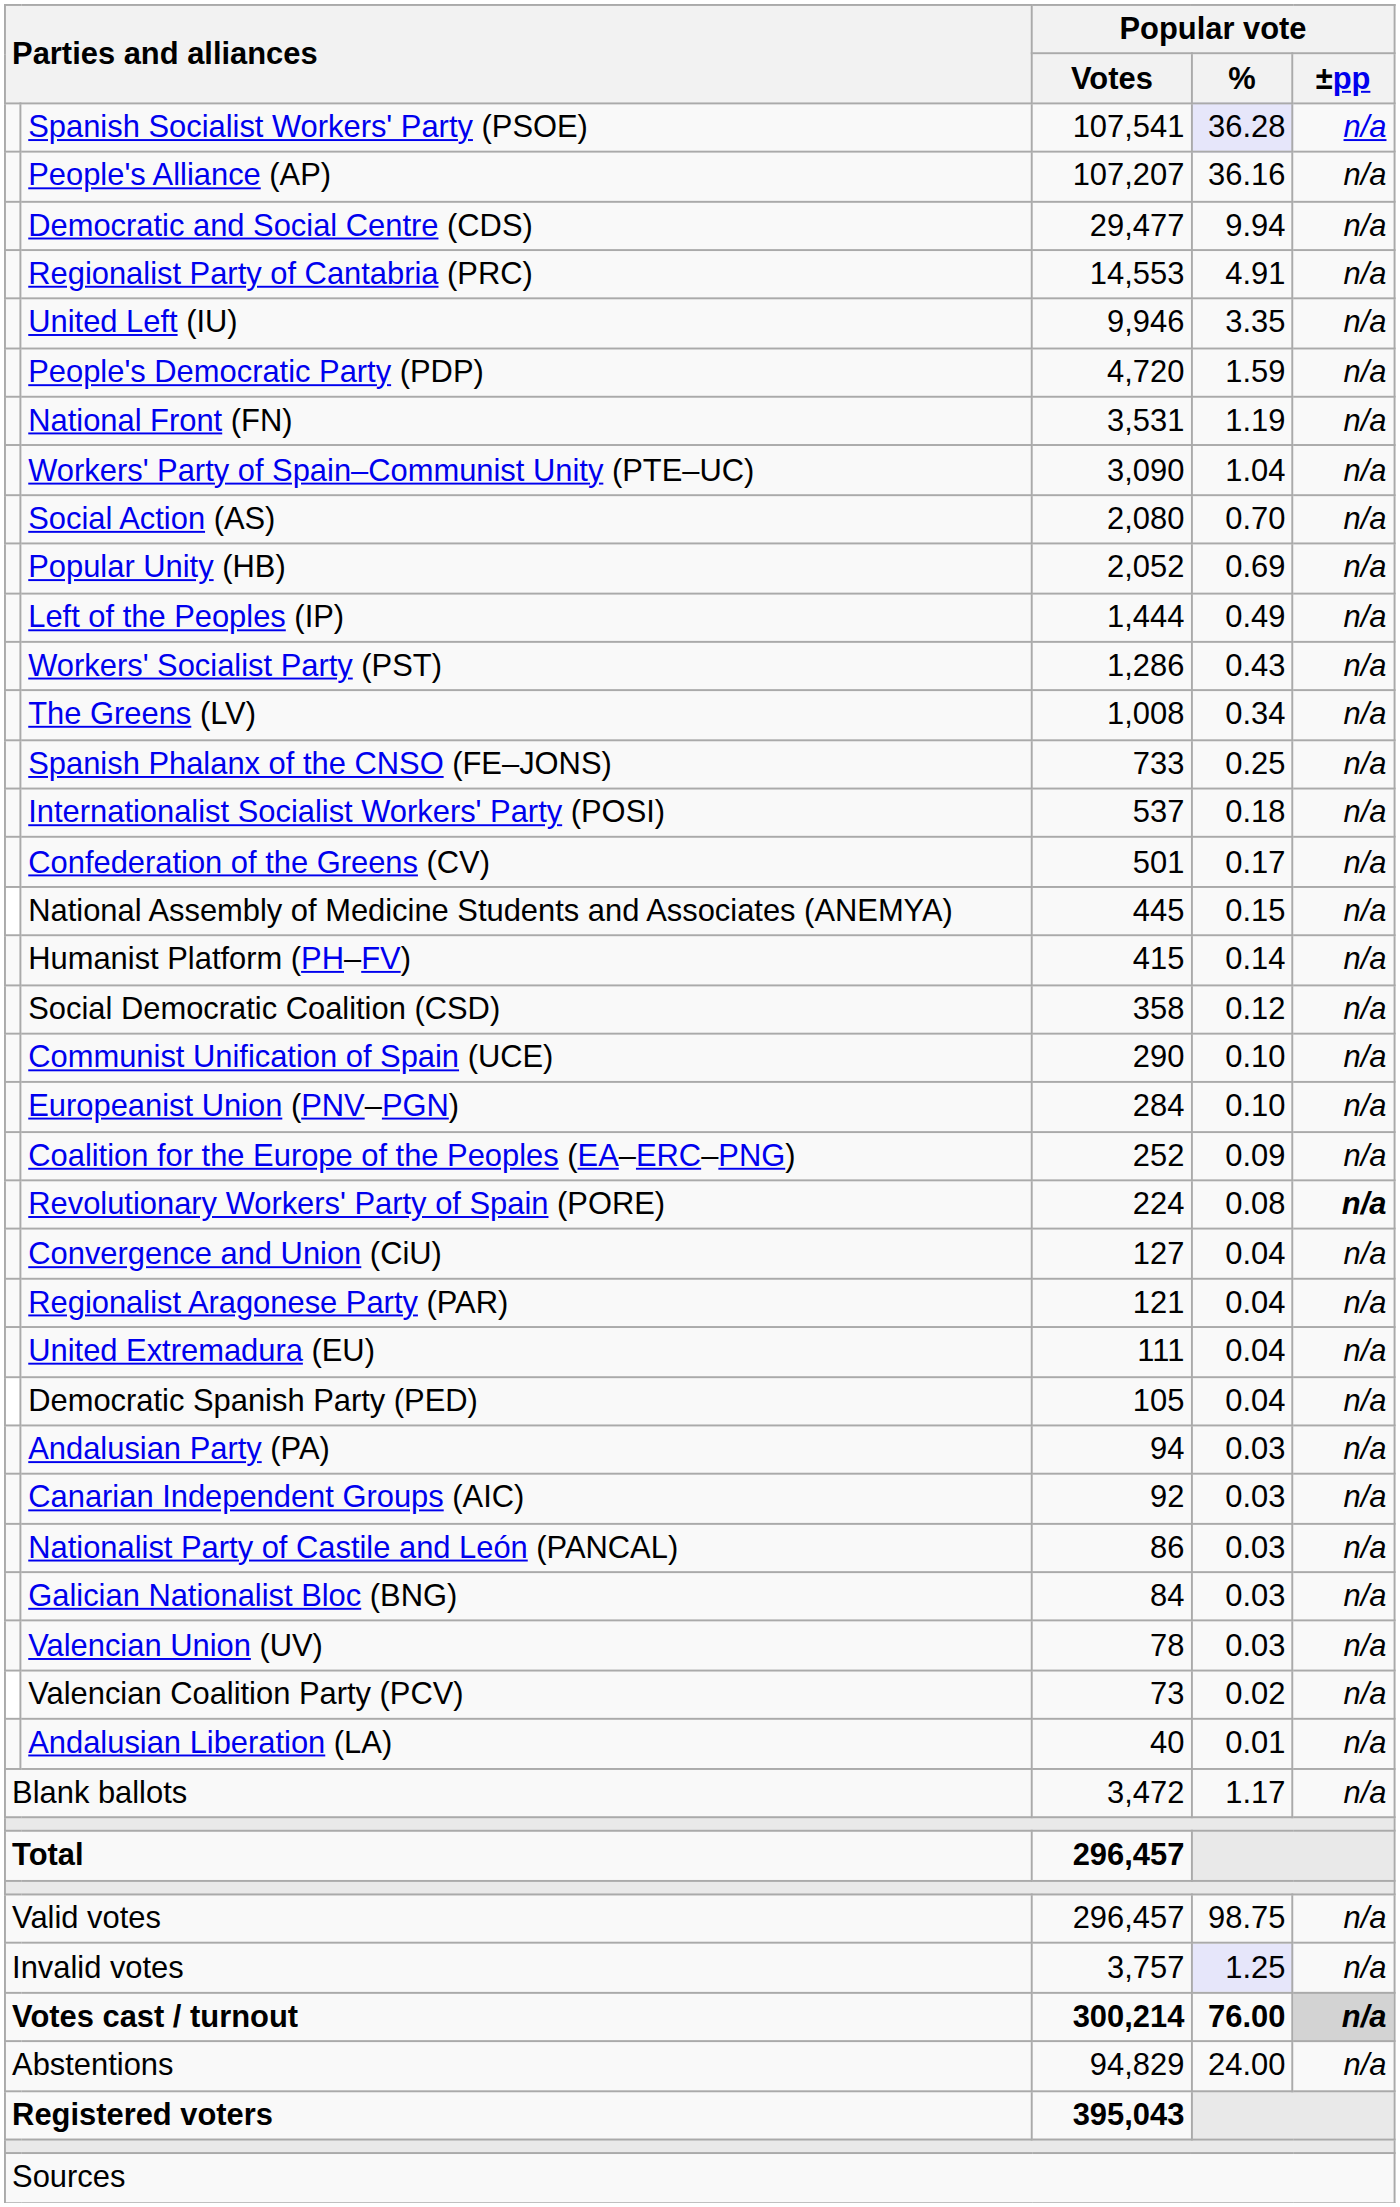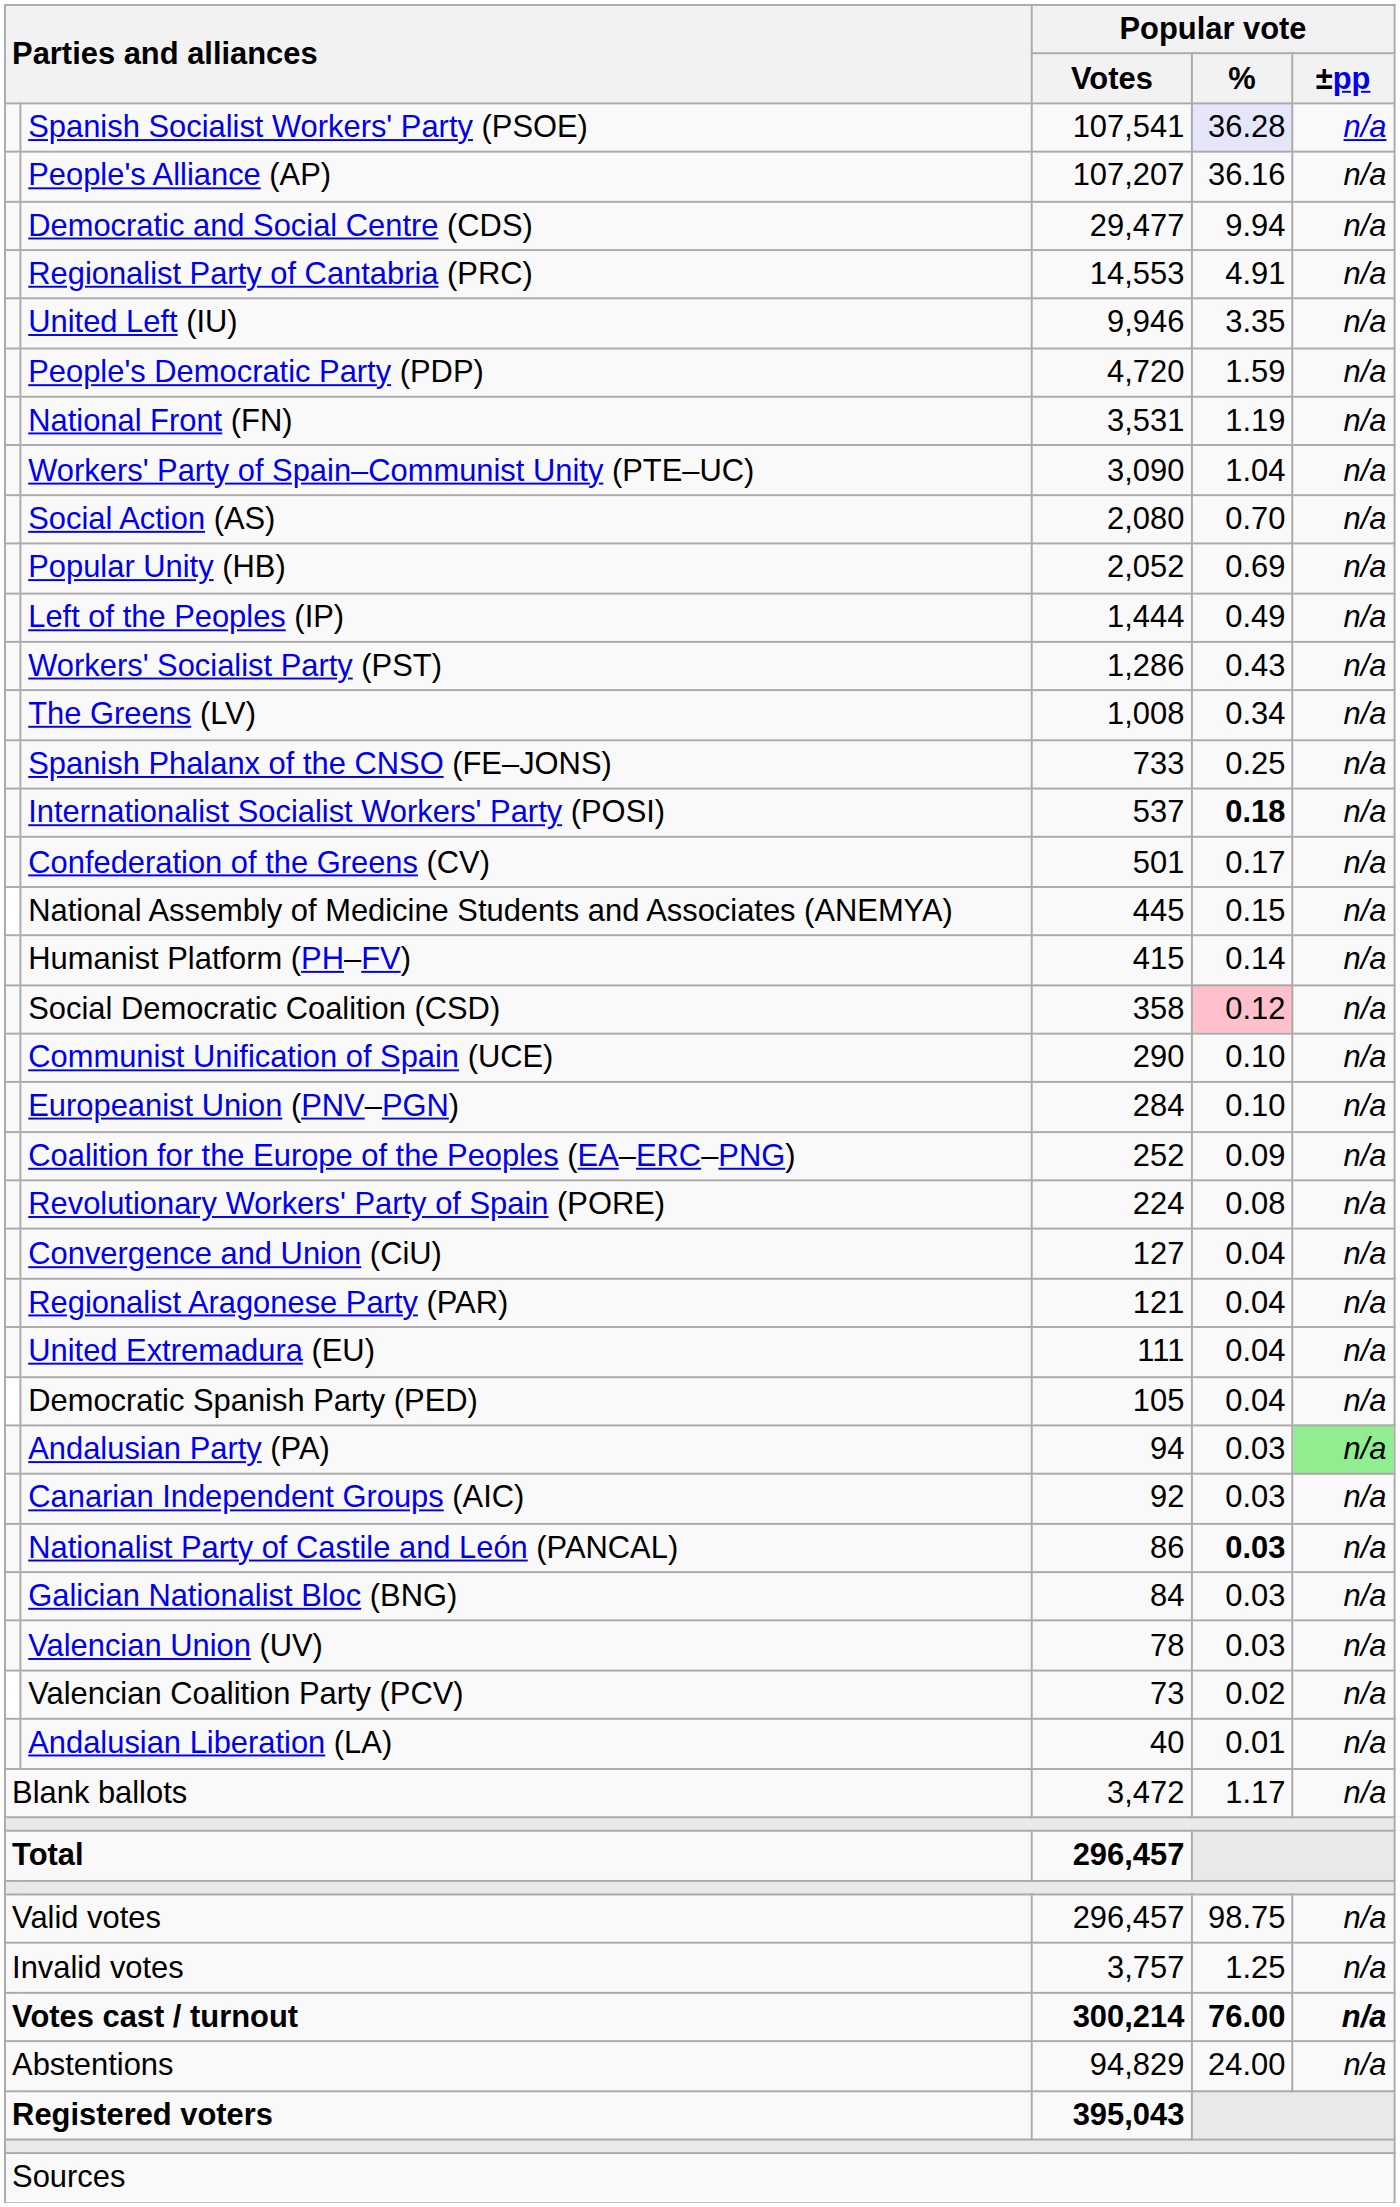(1255, 812) normal -> (1255, 812) bold
(1255, 1008) no background -> (1255, 1008) pink background
(1364, 1204) bold -> (1365, 1204) normal
(1365, 1449) no background -> (1365, 1449) lightgreen background
(1255, 1547) normal -> (1255, 1547) bold
(1255, 1967) lavender background -> (1255, 1967) no background
(1364, 2016) lightgrey background -> (1364, 2016) no background
